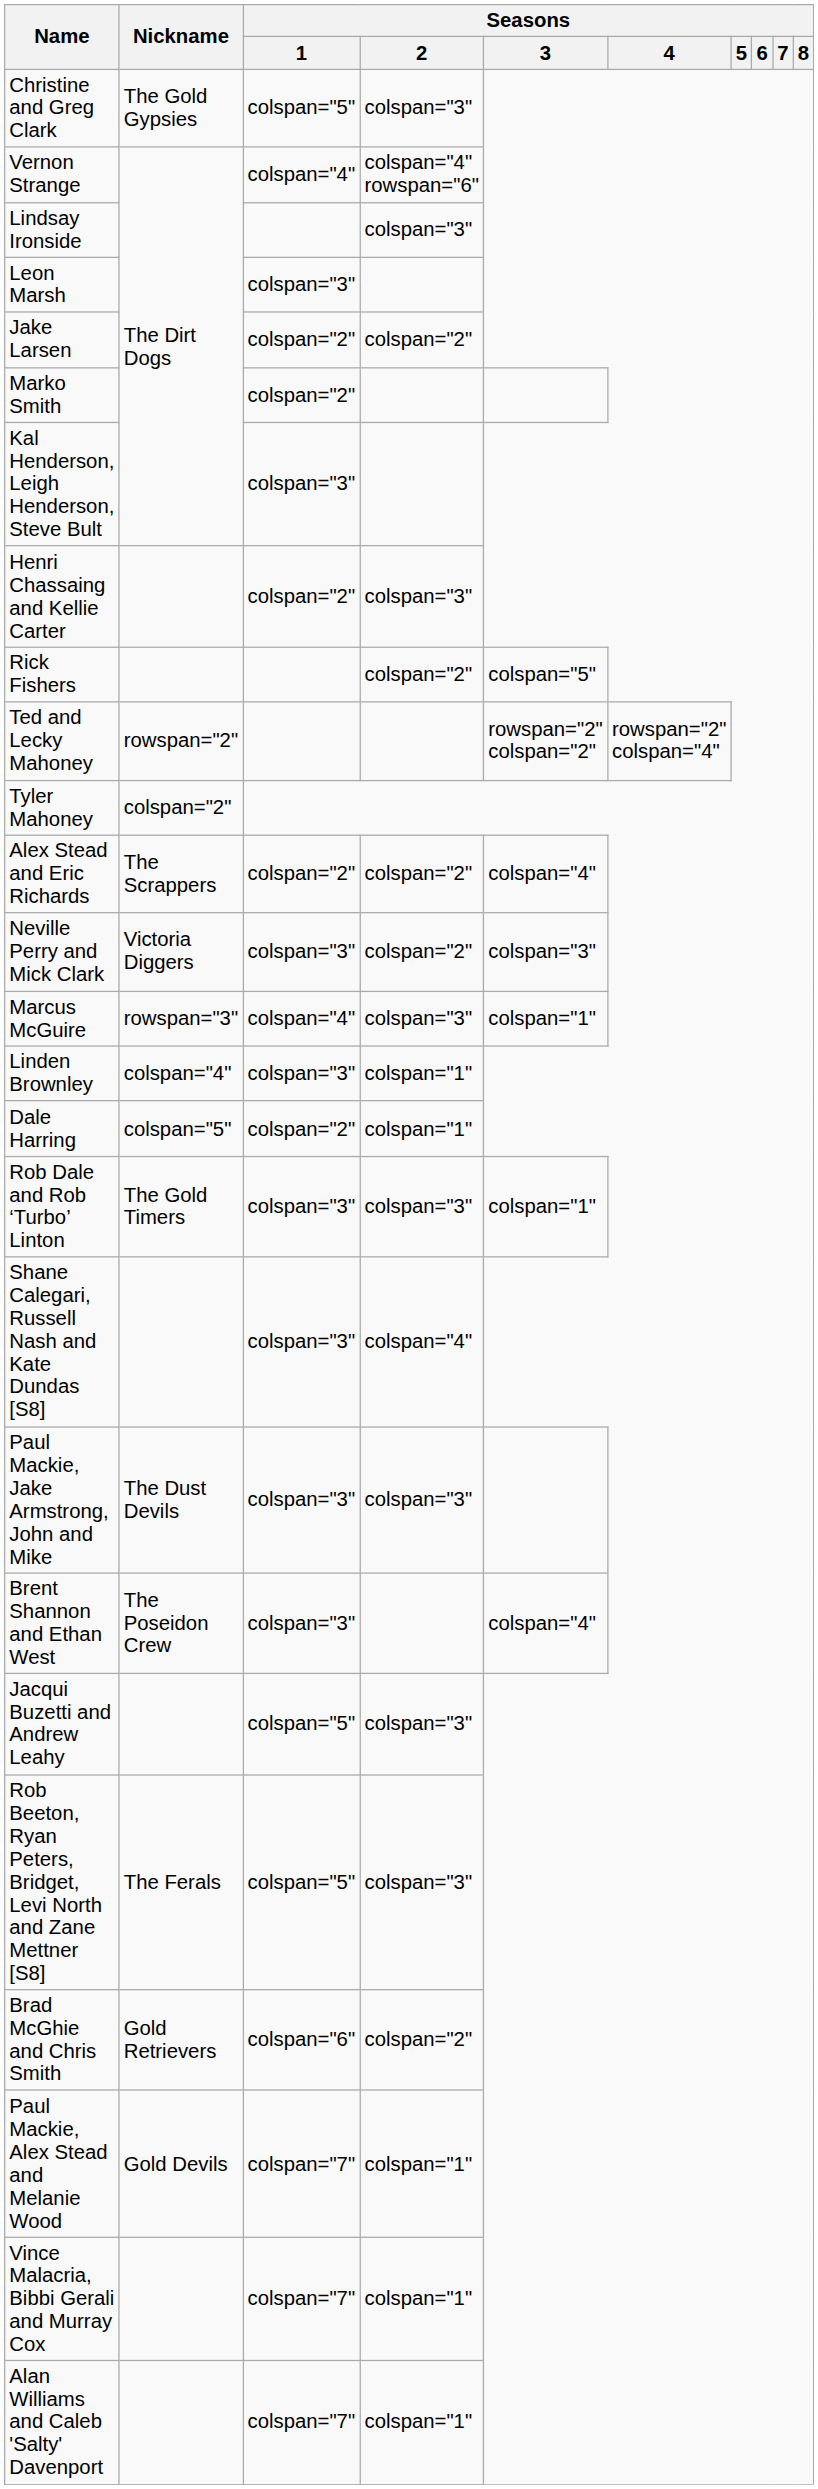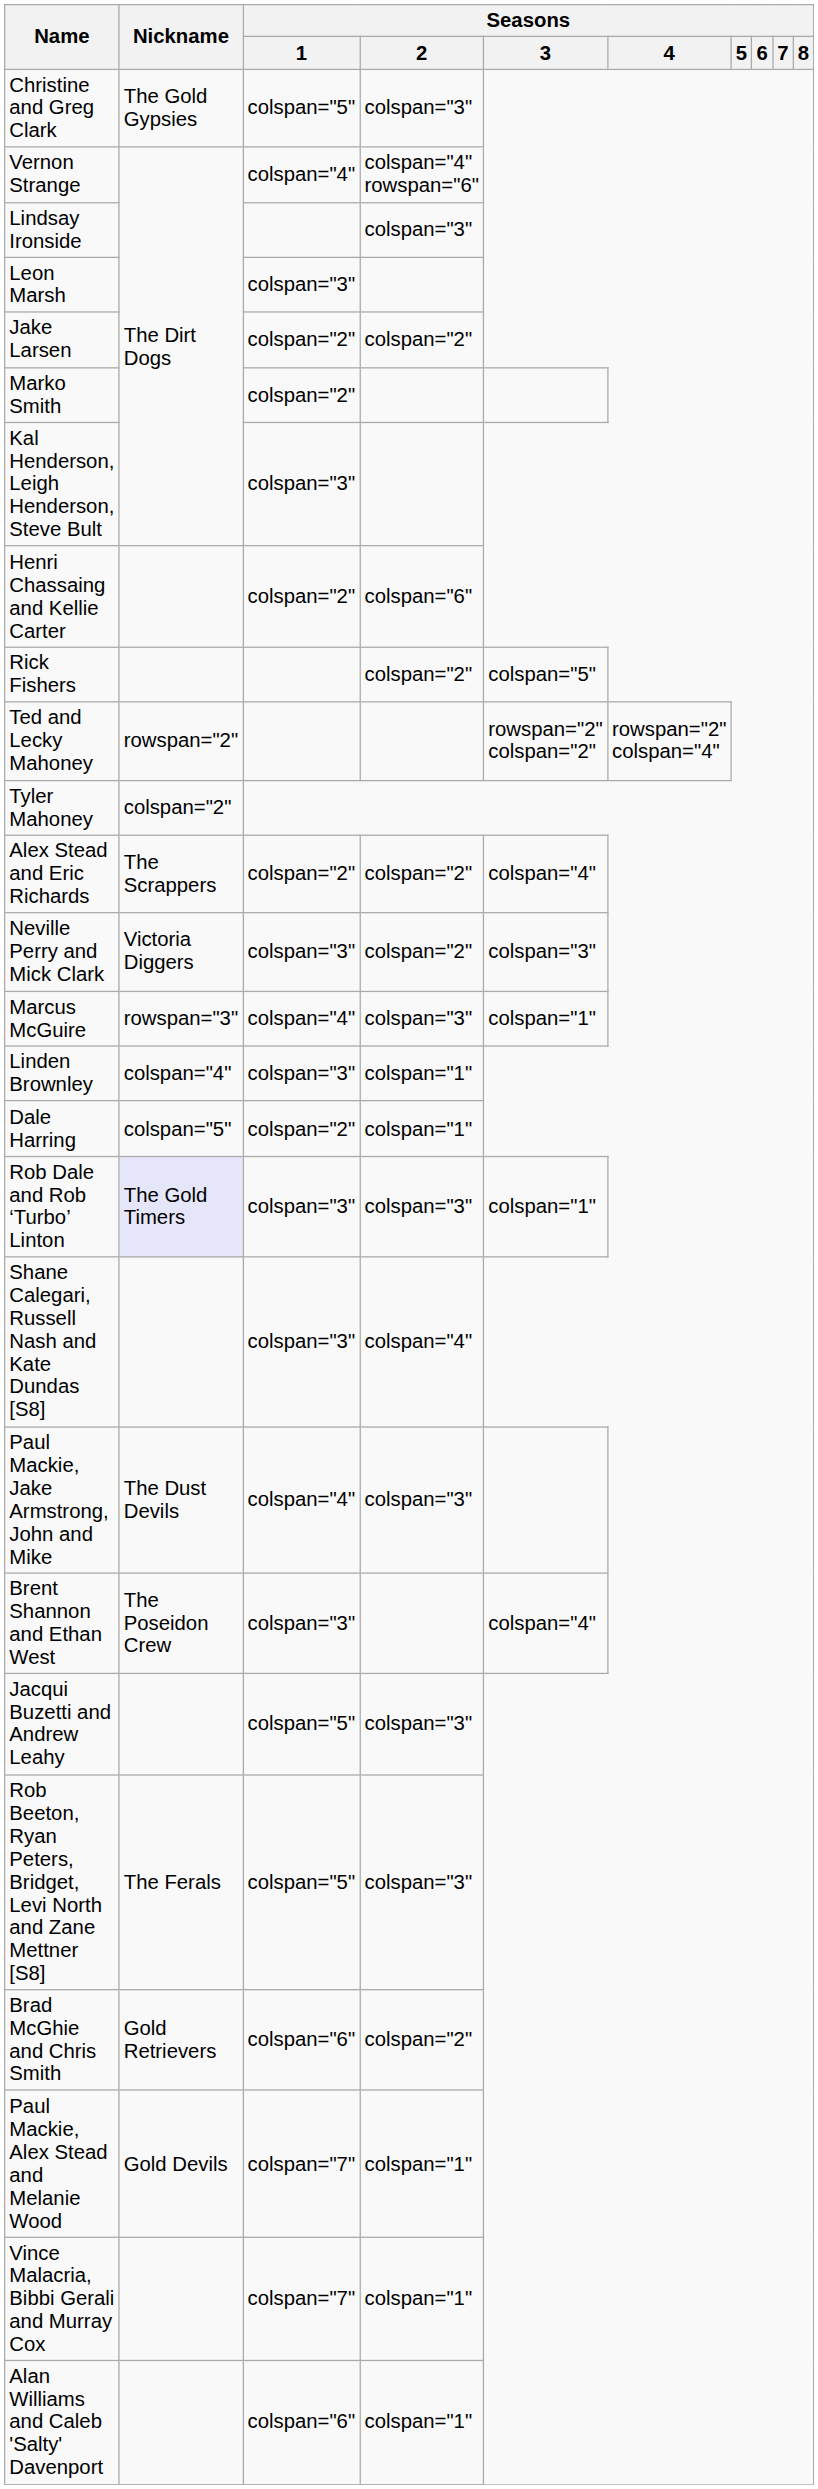(418, 596) colspan="3" -> (418, 596) colspan="6"
(166, 1206) no background -> (166, 1206) lavender background
(301, 1499) colspan="3" -> (301, 1499) colspan="4"
(301, 2422) colspan="7" -> (301, 2422) colspan="6"
